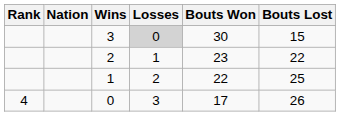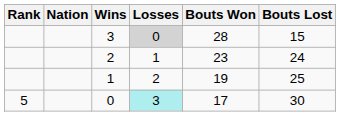(221, 36) 30 -> (221, 36) 28
(297, 57) 22 -> (297, 57) 24
(221, 79) 22 -> (221, 79) 19
(24, 100) 4 -> (24, 100) 5
(156, 100) no background -> (156, 100) paleturquoise background
(297, 100) 26 -> (297, 100) 30
